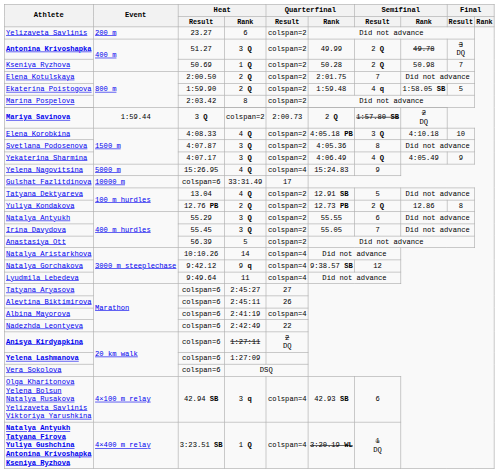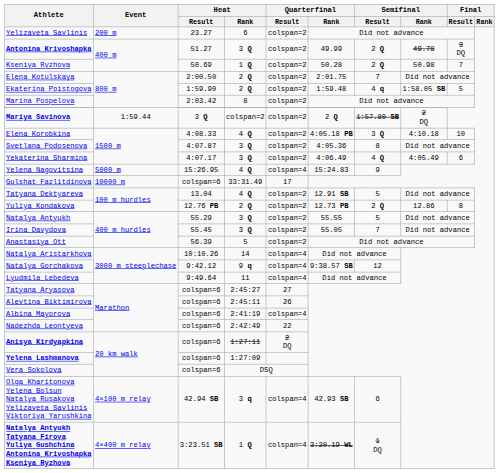(287, 117) 2:00.73 -> (287, 117) colspan=2
(461, 158) 9 -> (461, 158) 6
(378, 218) 6 -> (378, 218) 5
